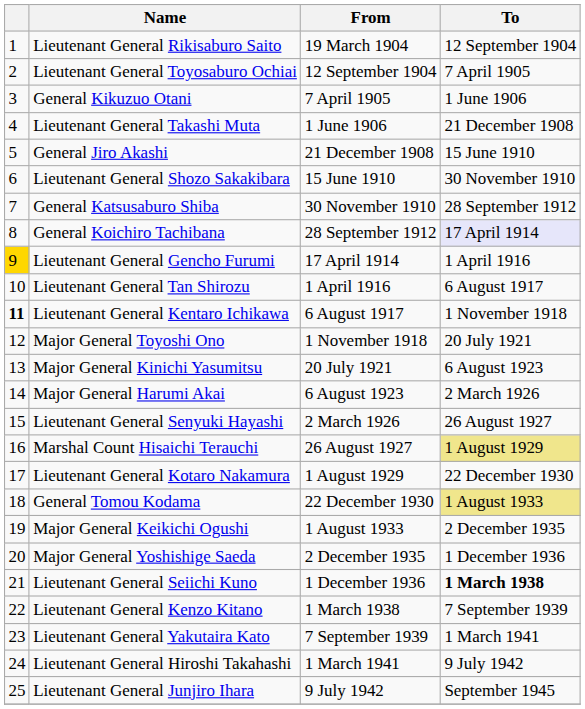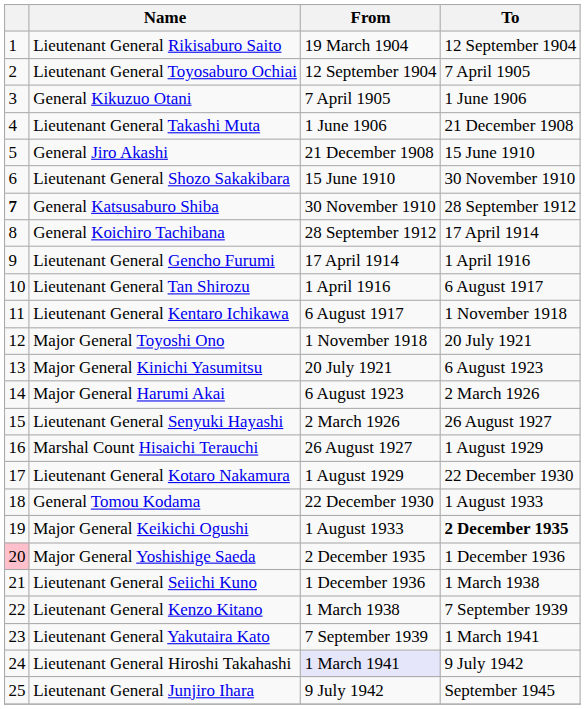(13, 206) normal -> (13, 206) bold
(492, 233) lavender background -> (492, 233) no background
(13, 260) gold background -> (13, 260) no background
(16, 313) bold -> (17, 313) normal
(494, 448) khaki background -> (494, 448) no background
(494, 502) khaki background -> (494, 502) no background
(505, 529) normal -> (506, 529) bold
(17, 555) no background -> (17, 555) pink background
(494, 582) bold -> (492, 582) normal
(352, 663) no background -> (352, 663) lavender background
